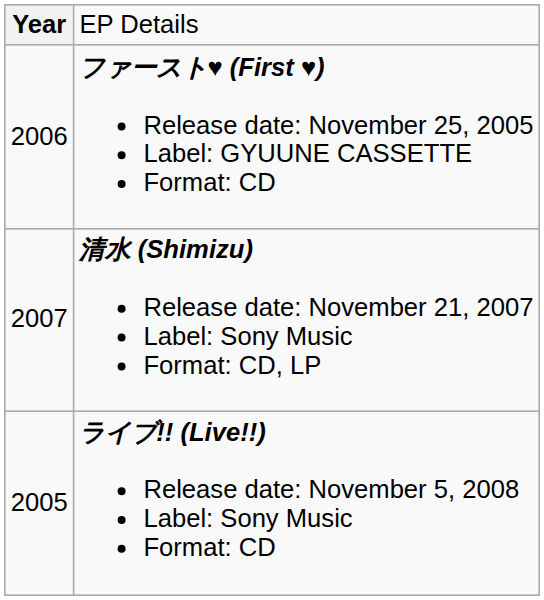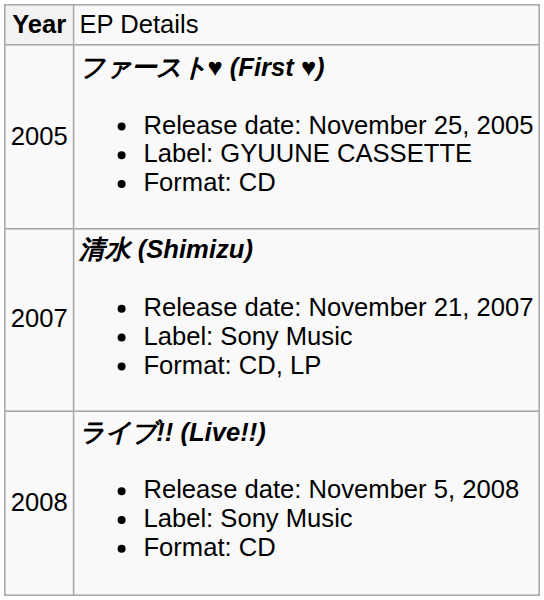(39, 136) 2006 -> (39, 136) 2005
(39, 502) 2005 -> (39, 502) 2008
